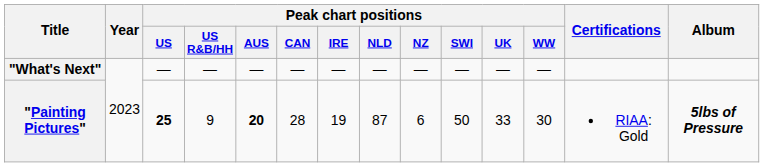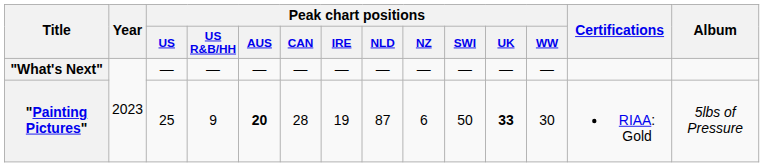(164, 120) bold -> (167, 120) normal
(503, 120) normal -> (506, 120) bold
(713, 120) bold -> (715, 120) normal
